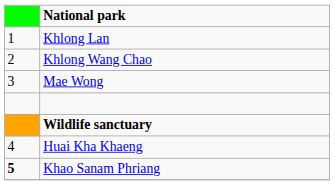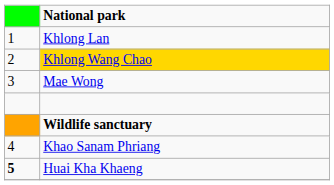(98, 59) no background -> (98, 59) gold background
(93, 147) Huai Kha Khaeng -> (102, 147) Khao Sanam Phriang
(102, 168) Khao Sanam Phriang -> (93, 168) Huai Kha Khaeng
